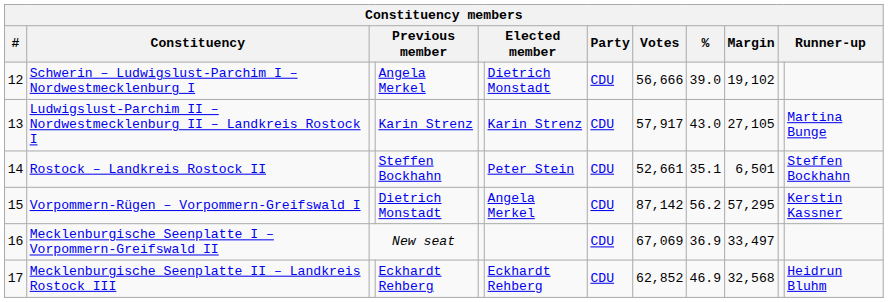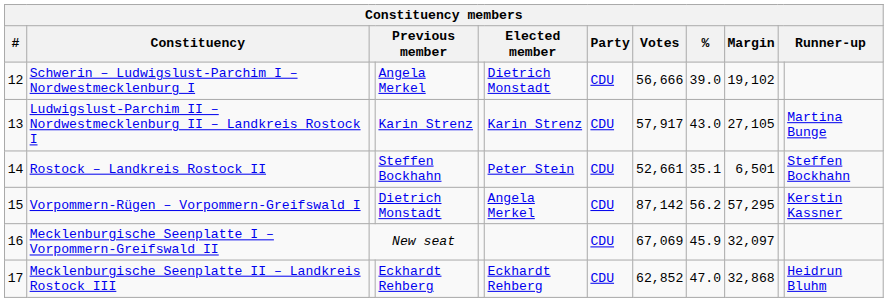(705, 242) 36.9 -> (705, 242) 45.9
(751, 242) 33,497 -> (751, 242) 32,097
(705, 279) 46.9 -> (705, 279) 47.0
(751, 279) 32,568 -> (751, 279) 32,868
